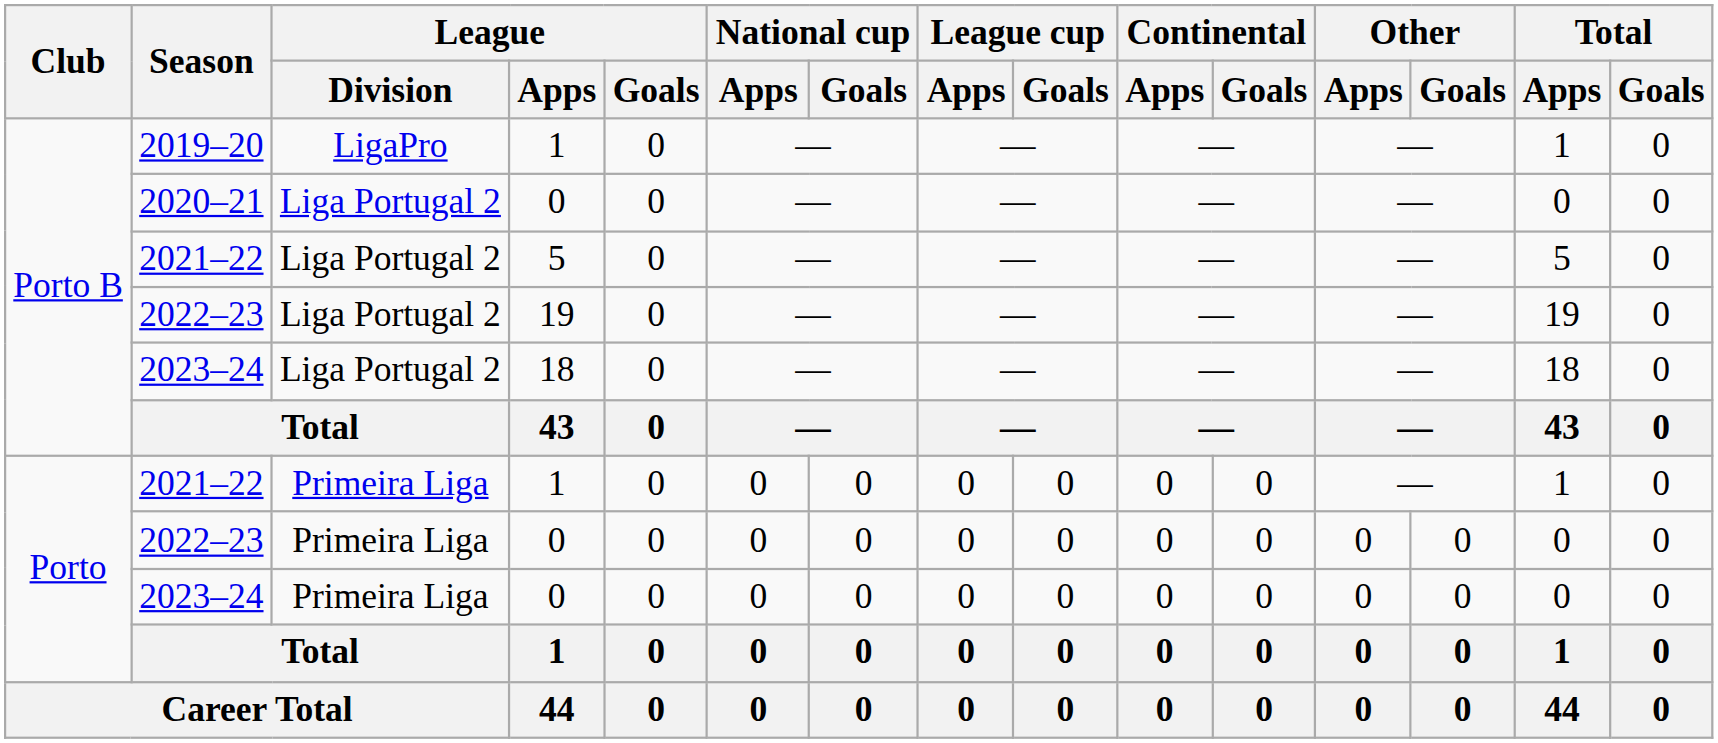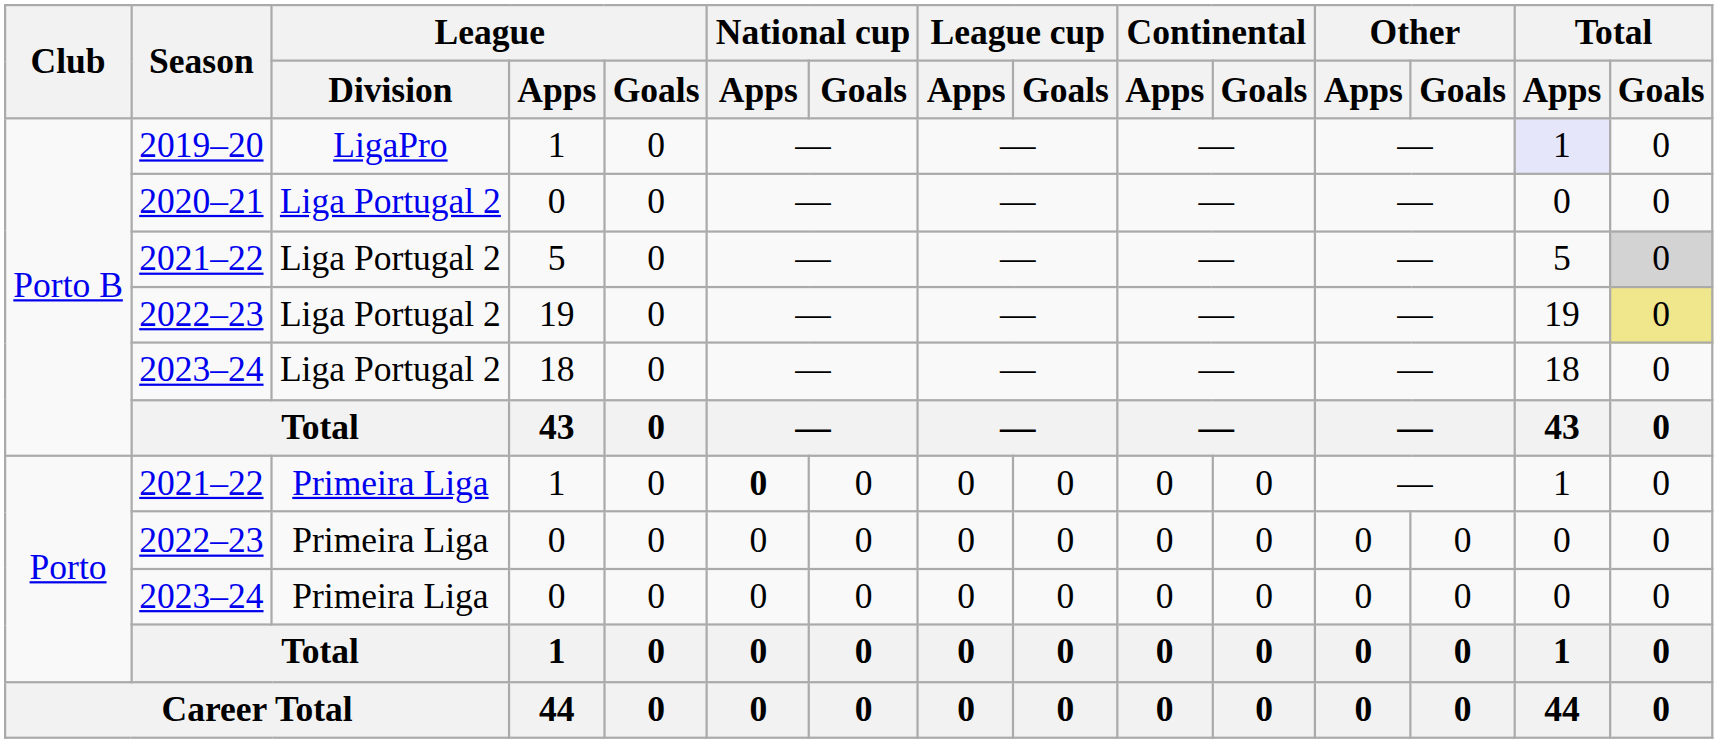(1562, 145) no background -> (1562, 145) lavender background
(1661, 257) no background -> (1661, 257) lightgrey background
(1661, 314) no background -> (1661, 314) khaki background
(758, 483) normal -> (758, 483) bold
